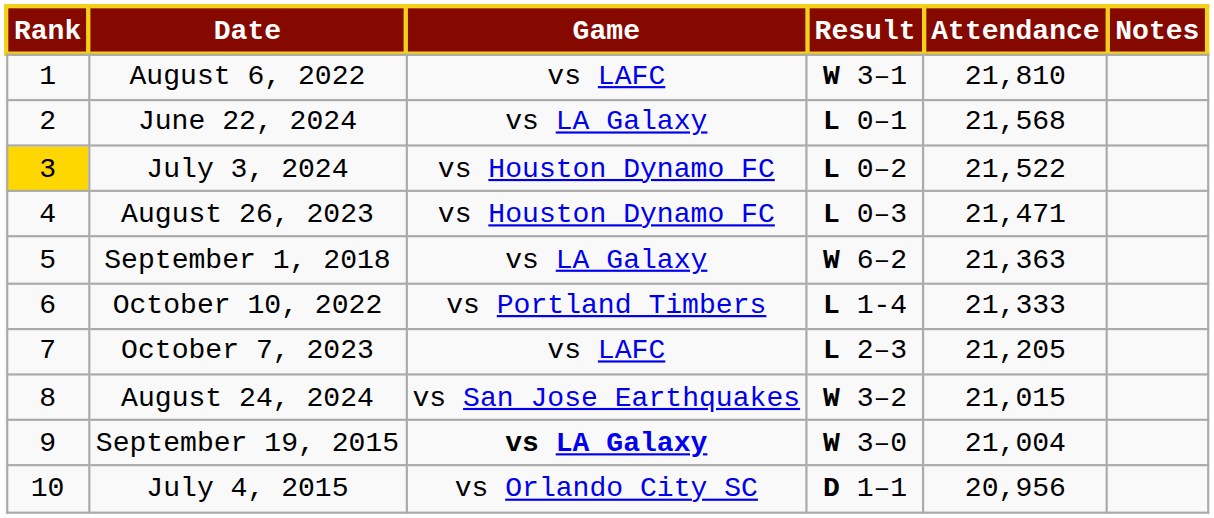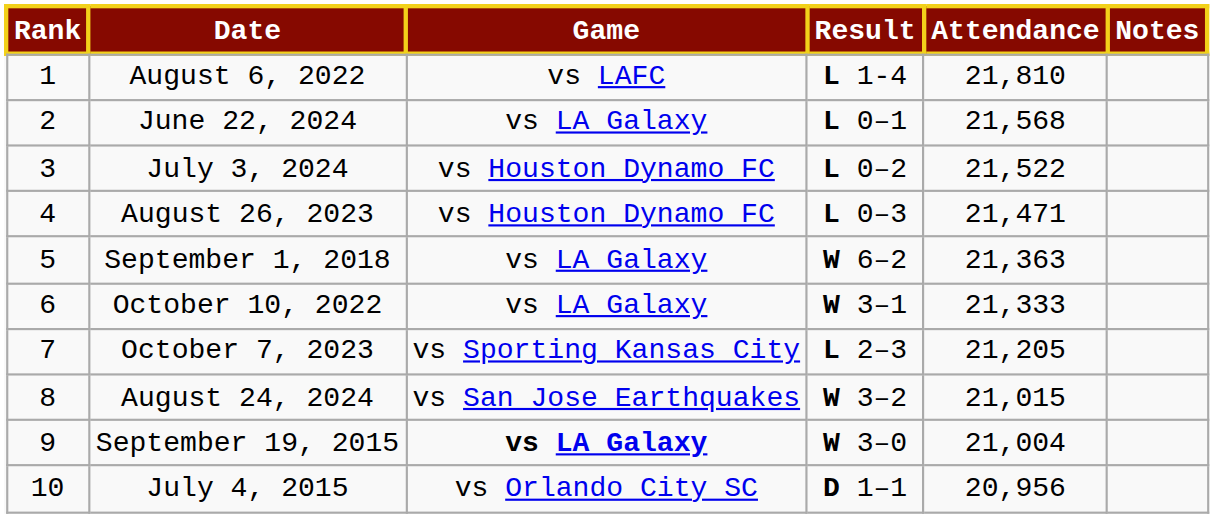(865, 77) W 3–1 -> (865, 77) L 1-4
(48, 168) gold background -> (48, 168) no background
(606, 306) vs Portland Timbers -> (606, 306) vs LA Galaxy
(865, 306) L 1-4 -> (865, 306) W 3–1
(606, 352) vs LAFC -> (606, 352) vs Sporting Kansas City
